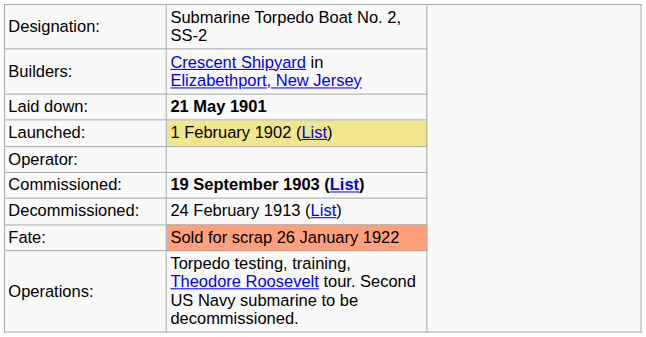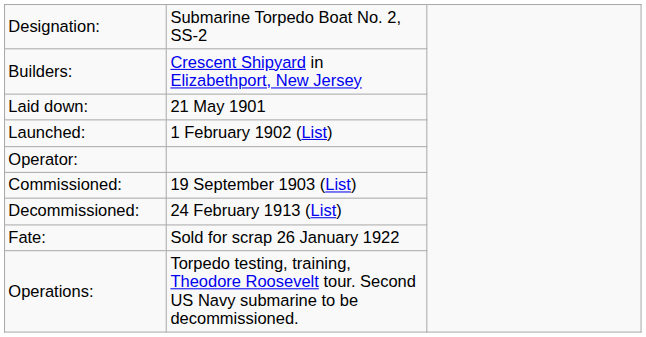(219, 106) bold -> (218, 106) normal
(251, 133) khaki background -> (251, 133) no background
(268, 185) bold -> (263, 185) normal
(285, 237) lightsalmon background -> (285, 237) no background
